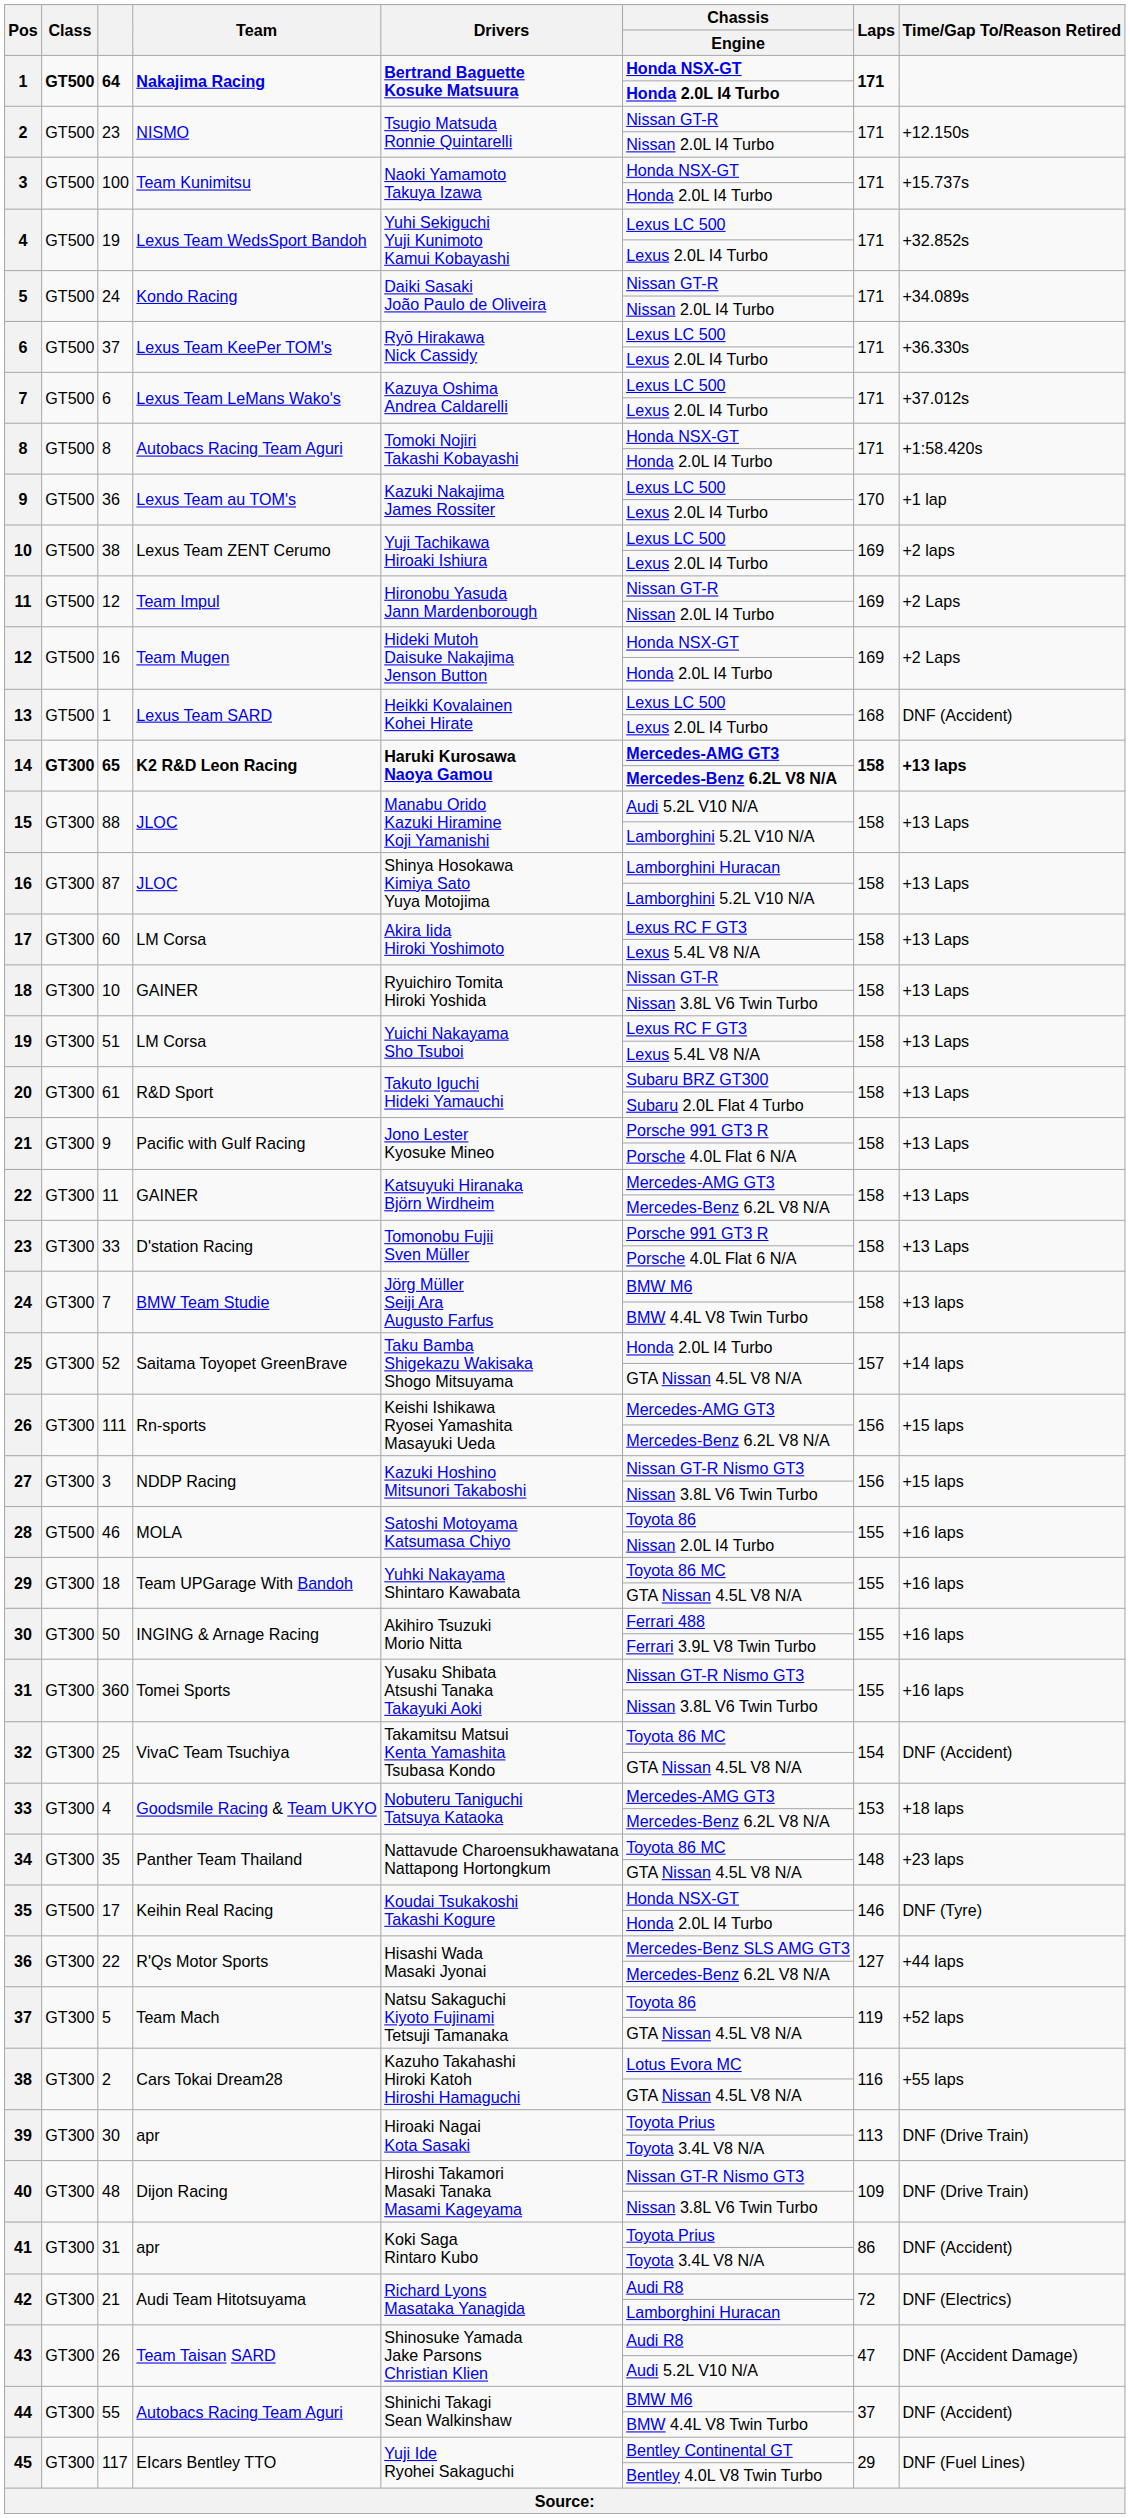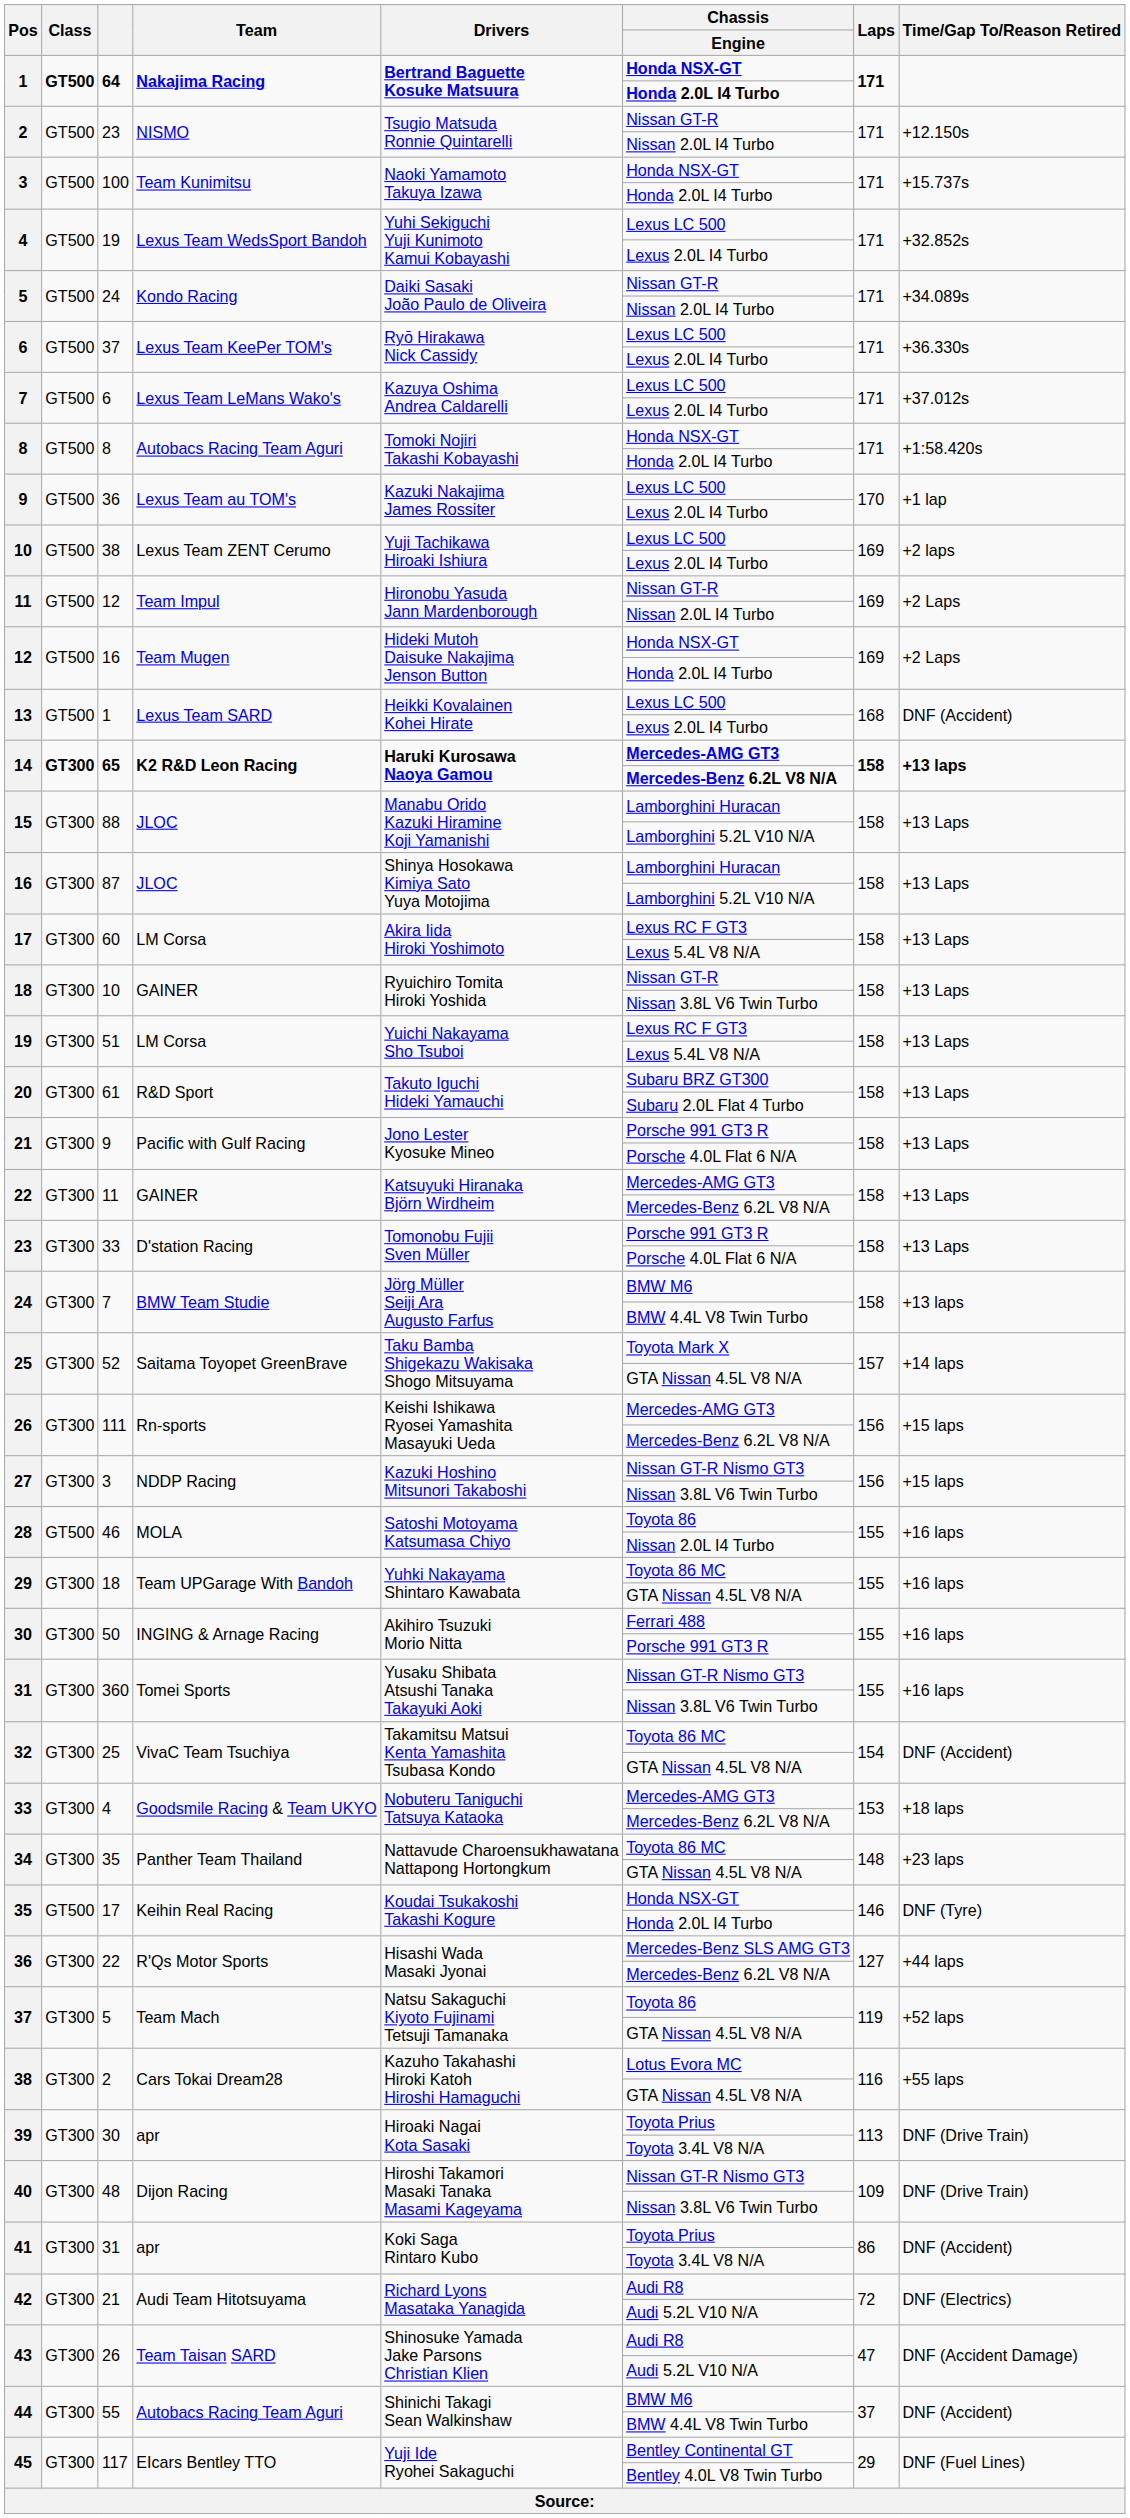(692, 806) Audi 5.2L V10 N/A -> (703, 806) Lamborghini Huracan
(699, 1348) Honda 2.0L I4 Turbo -> (678, 1348) Toyota Mark X
(721, 1647) Ferrari 3.9L V8 Twin Turbo -> (697, 1647) Porsche 991 GT3 R
(703, 2312) Lamborghini Huracan -> (692, 2312) Audi 5.2L V10 N/A
